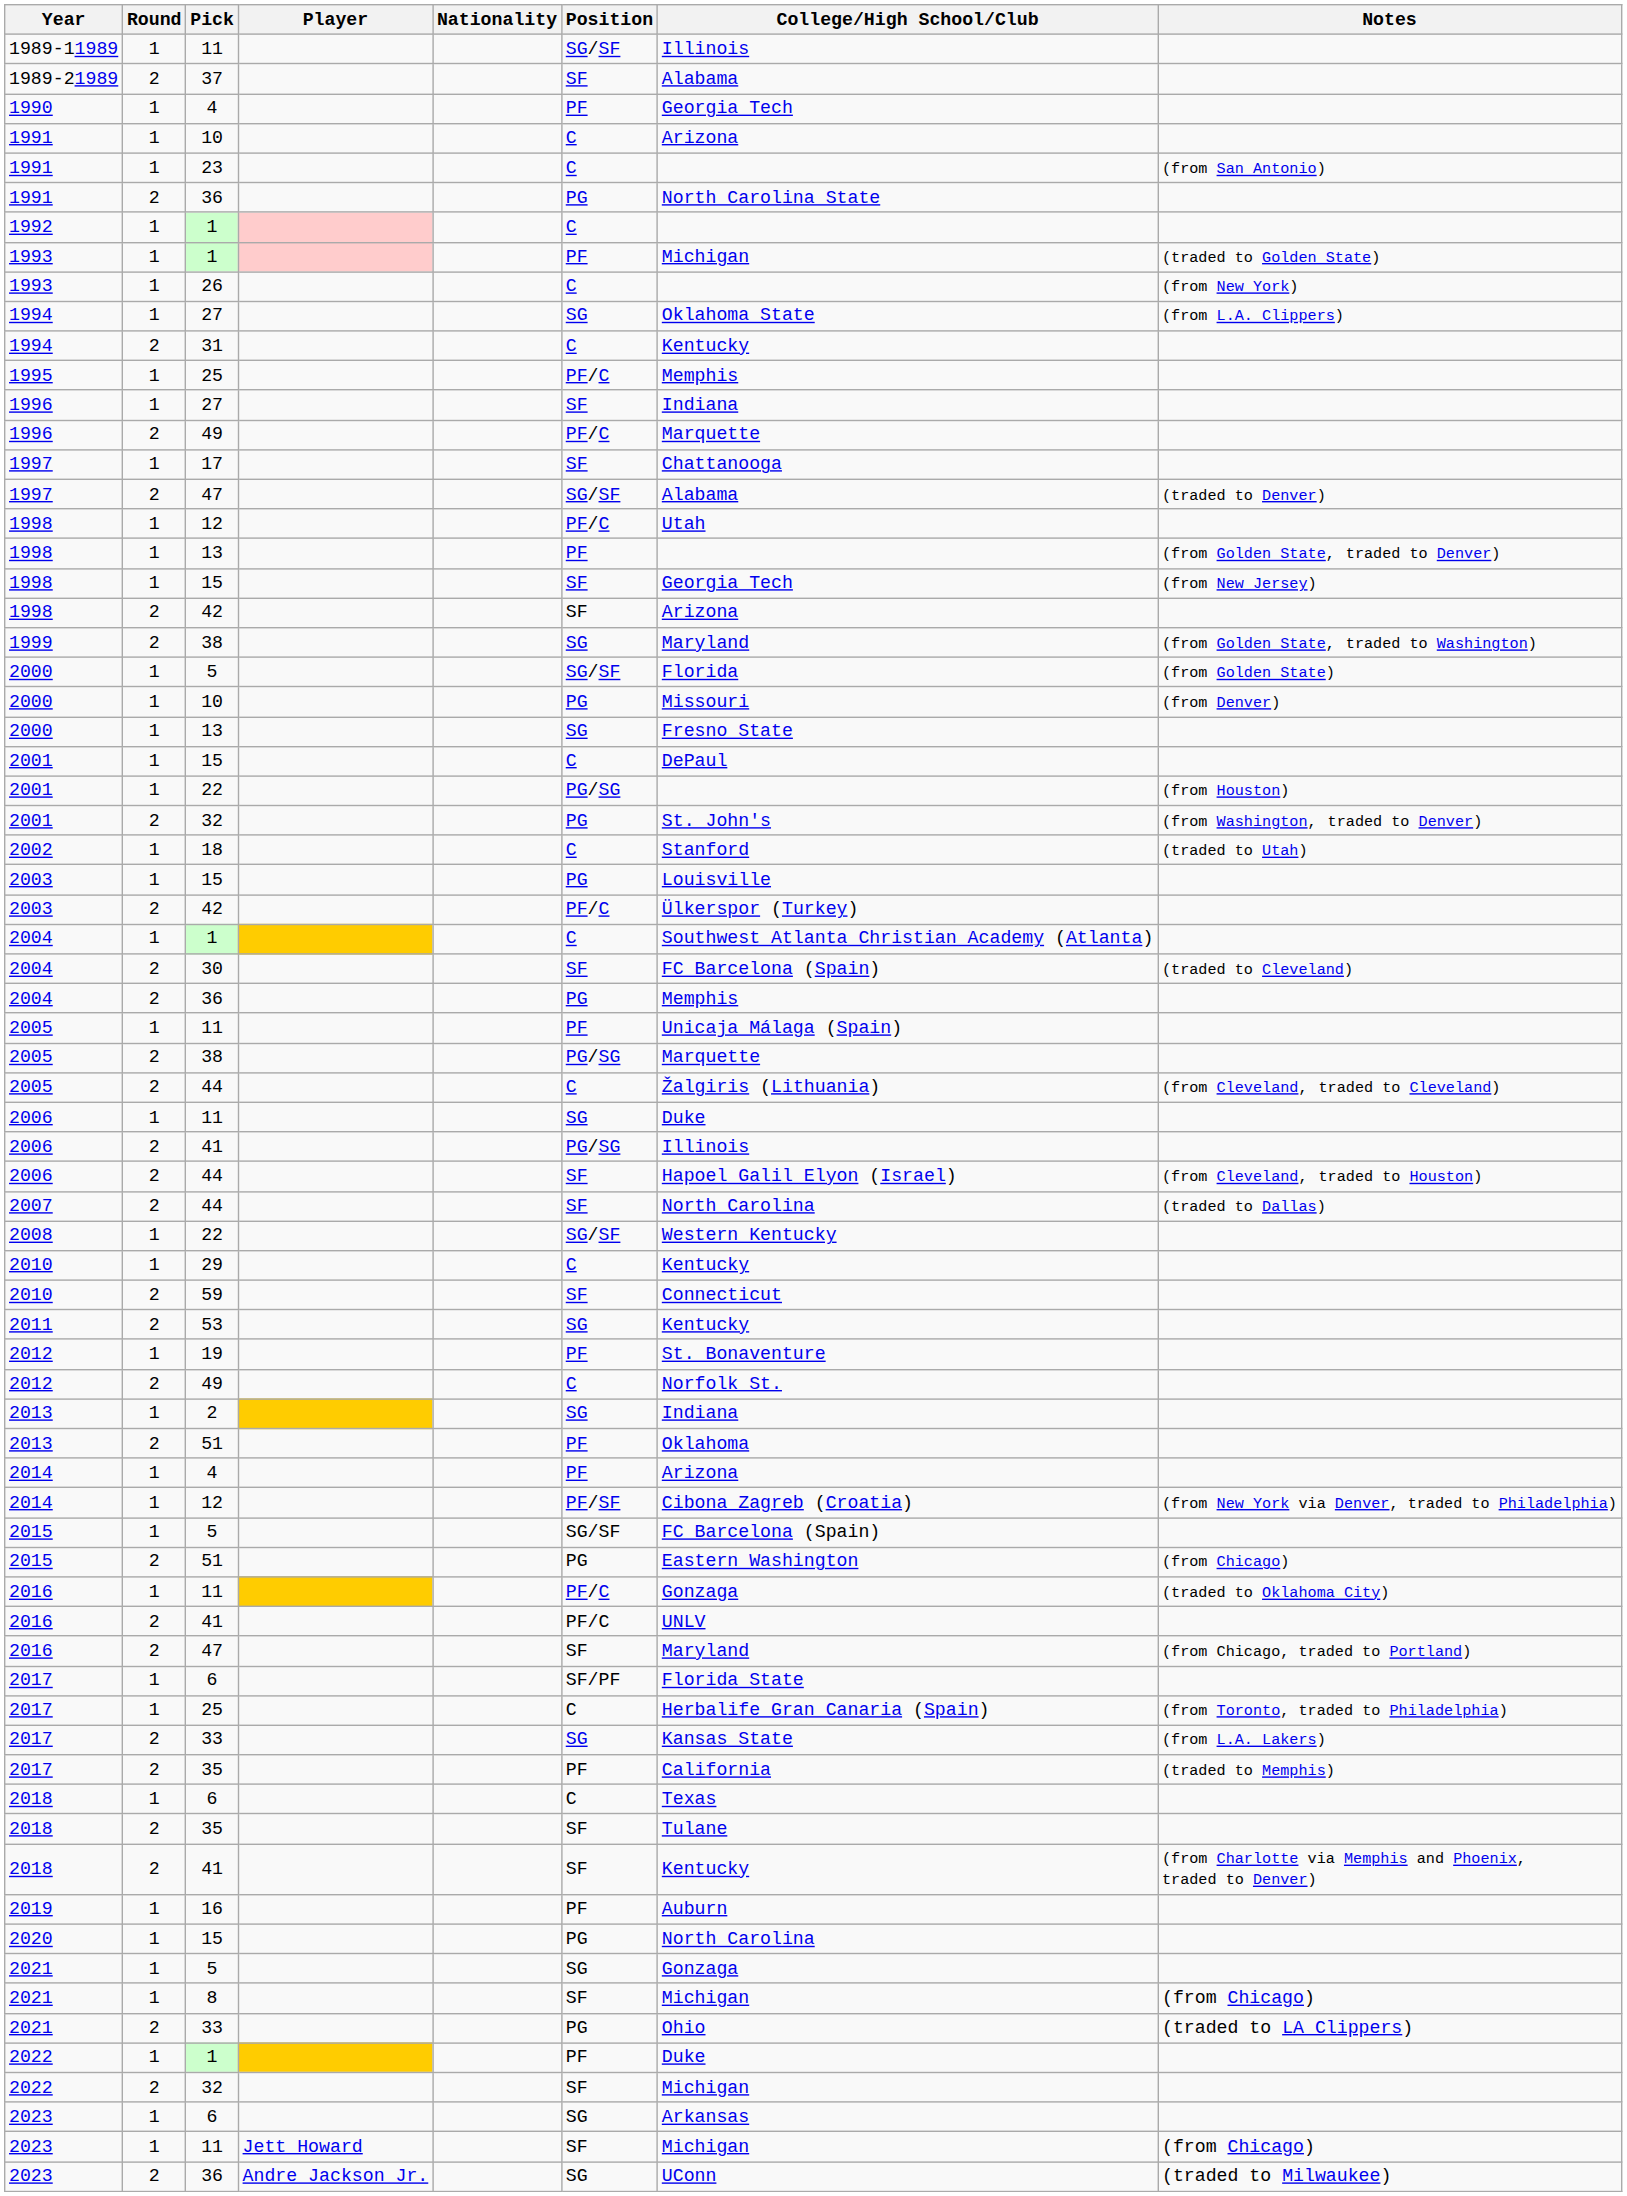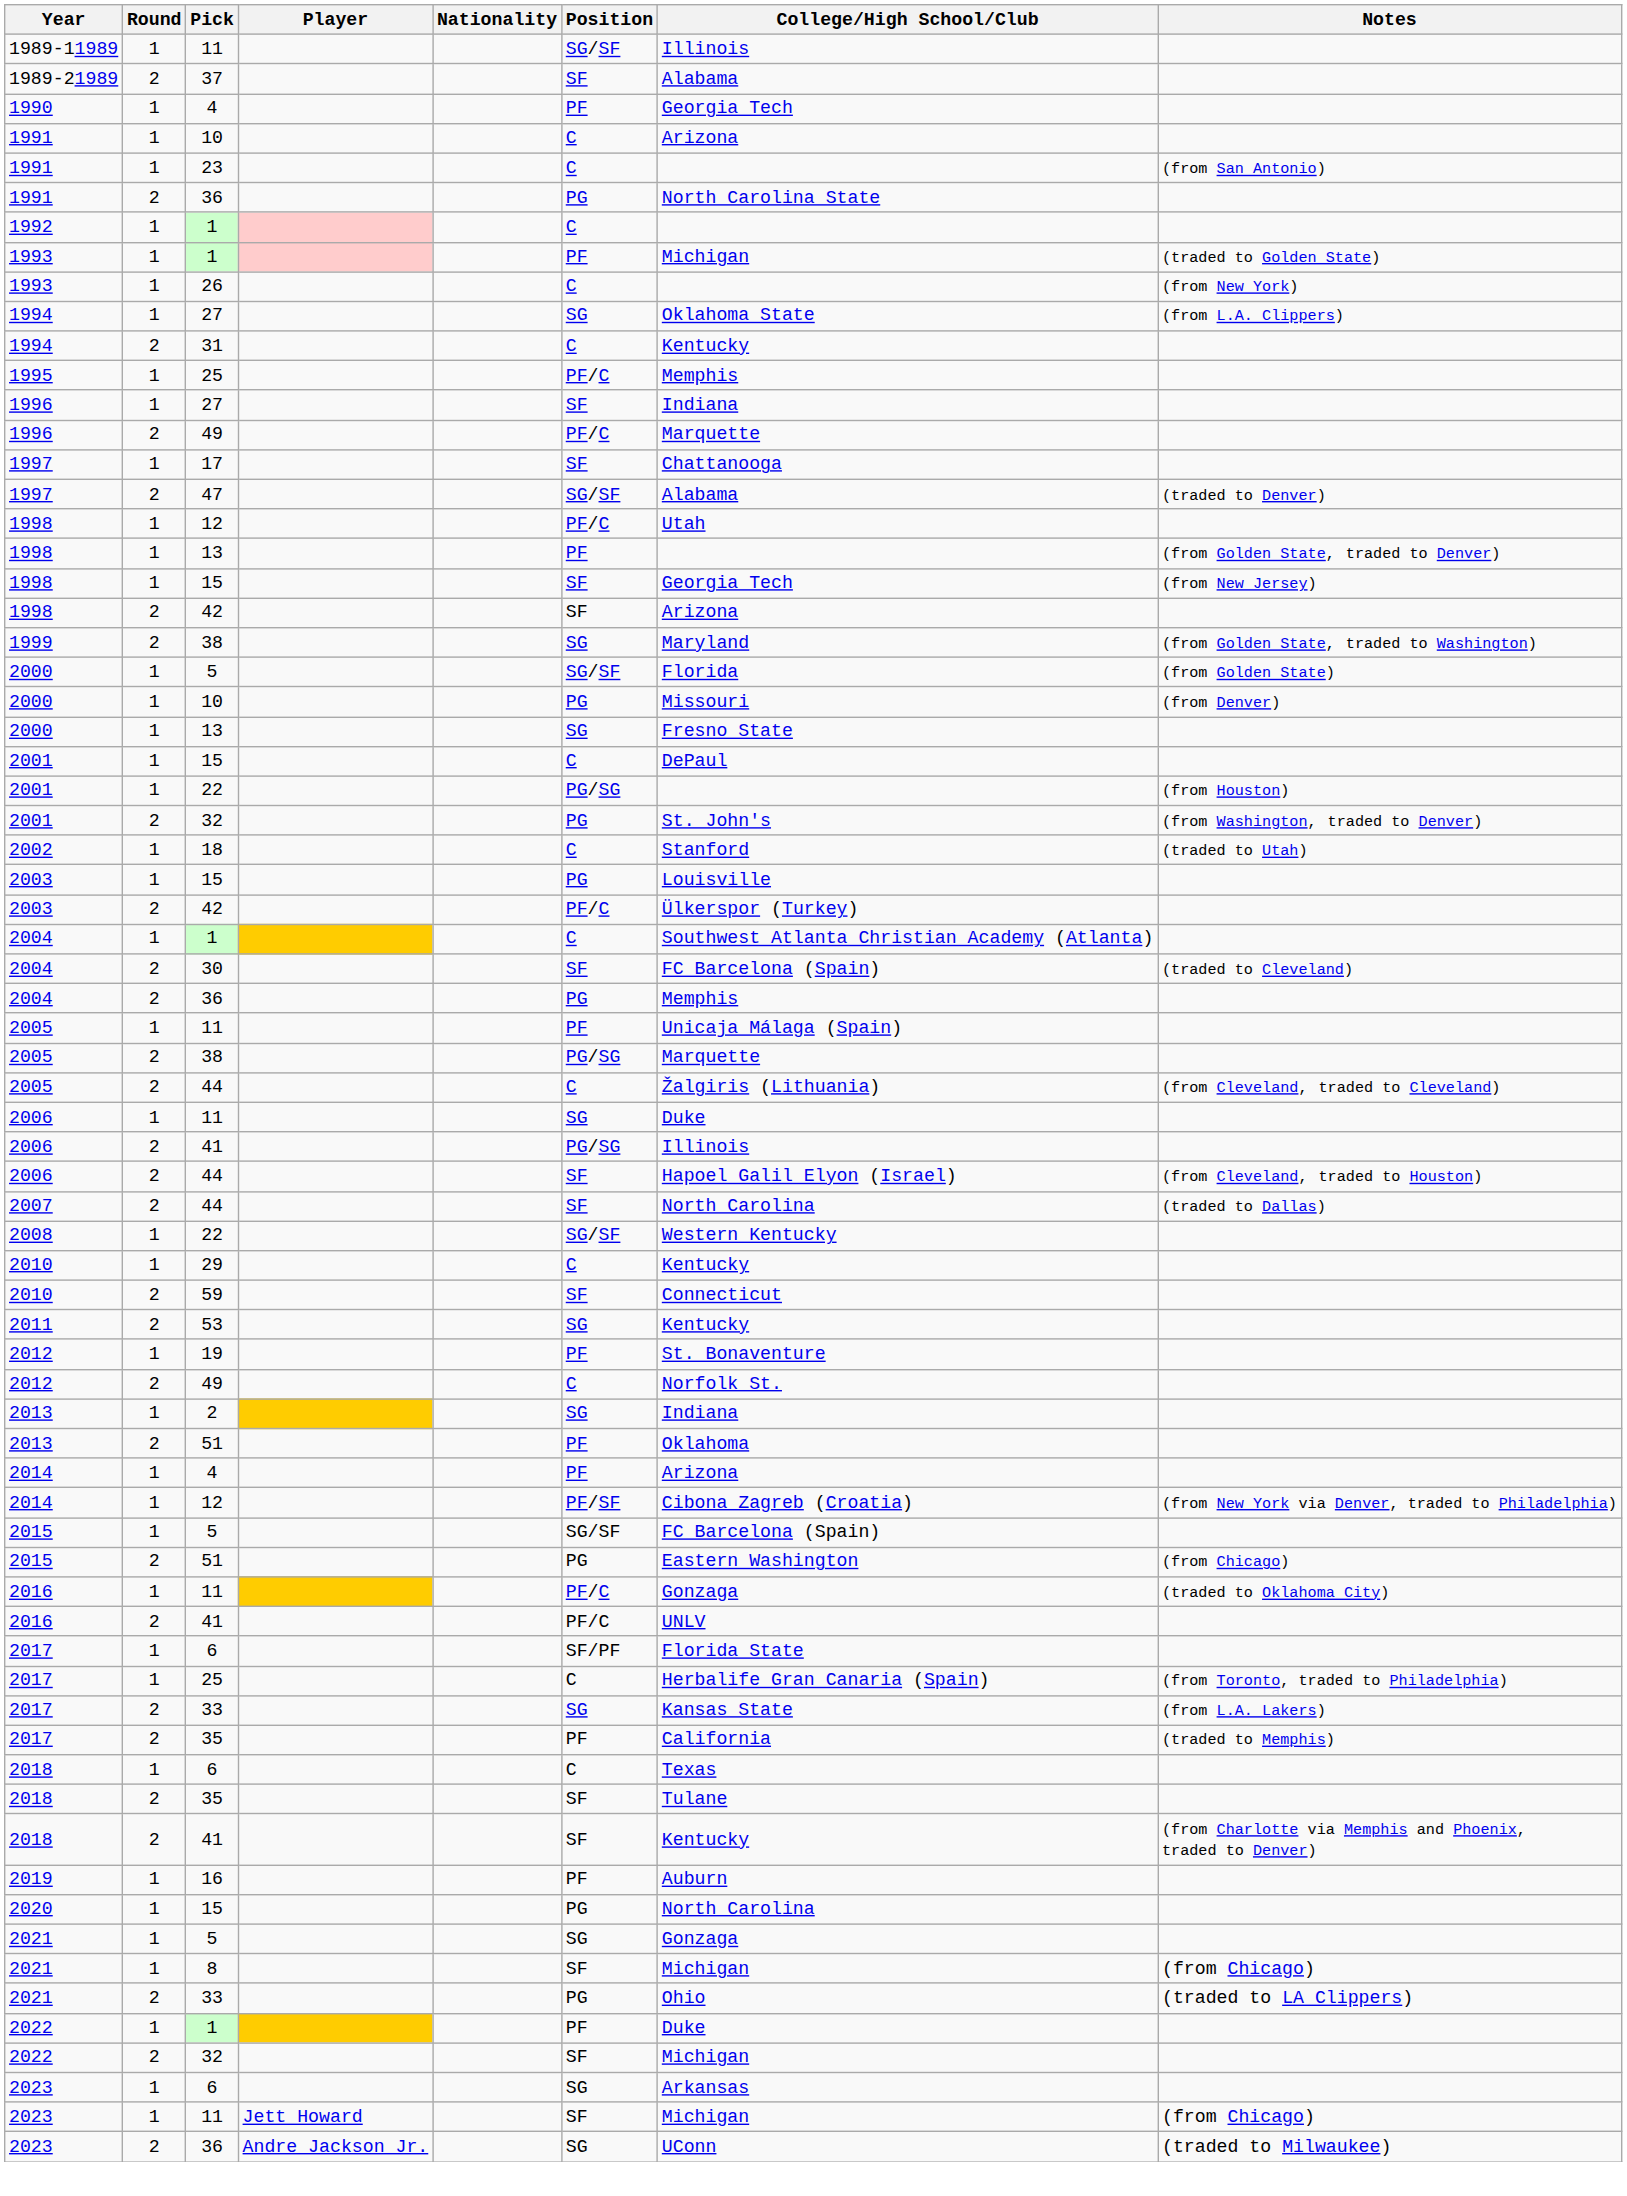- row: (31, 1651)
